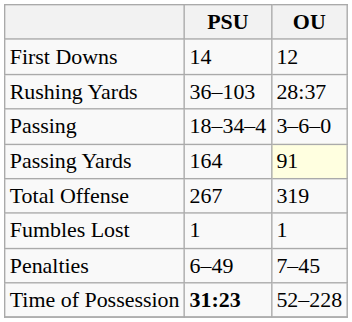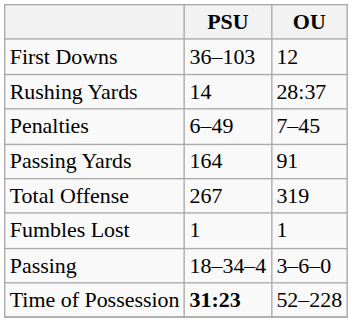(201, 56) 14 -> (222, 56) 36–103
(222, 91) 36–103 -> (201, 91) 14
rows swapped: (43, 126) <-> (49, 265)
(287, 160) lightyellow background -> (287, 160) no background
